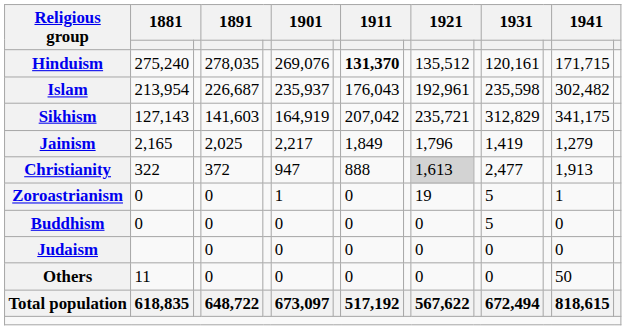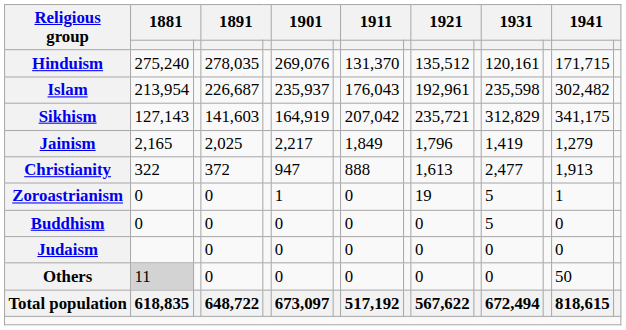(372, 63) bold -> (372, 63) normal
(434, 169) lightgrey background -> (434, 169) no background
(143, 276) no background -> (143, 276) lightgrey background
